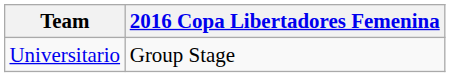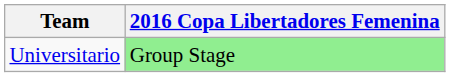(182, 54) no background -> (182, 54) lightgreen background
